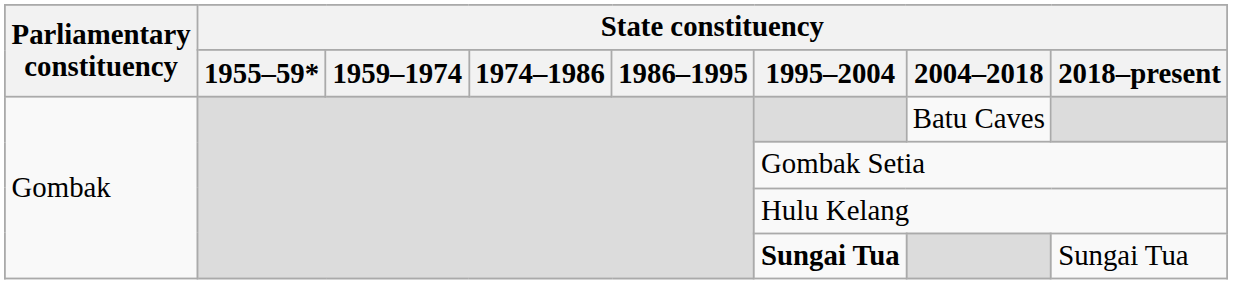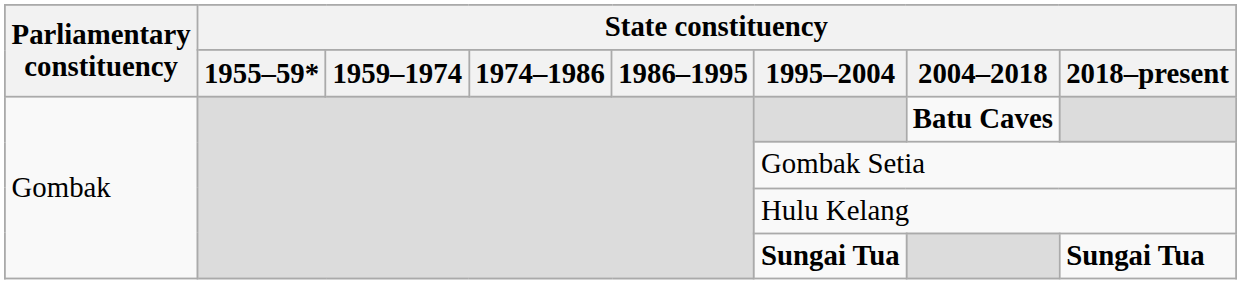(979, 118) normal -> (983, 118) bold
(1123, 255) normal -> (1135, 255) bold
